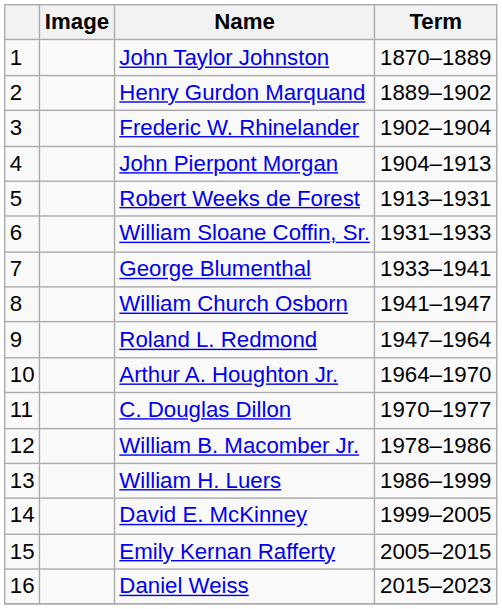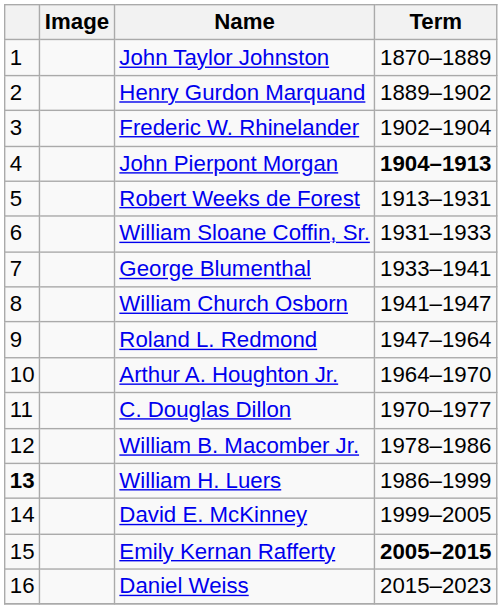(436, 163) normal -> (436, 163) bold
(22, 480) normal -> (22, 480) bold
(436, 551) normal -> (436, 551) bold
